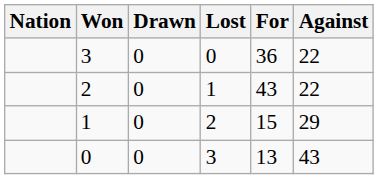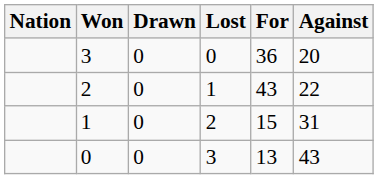(309, 55) 22 -> (309, 55) 20
(309, 122) 29 -> (309, 122) 31
